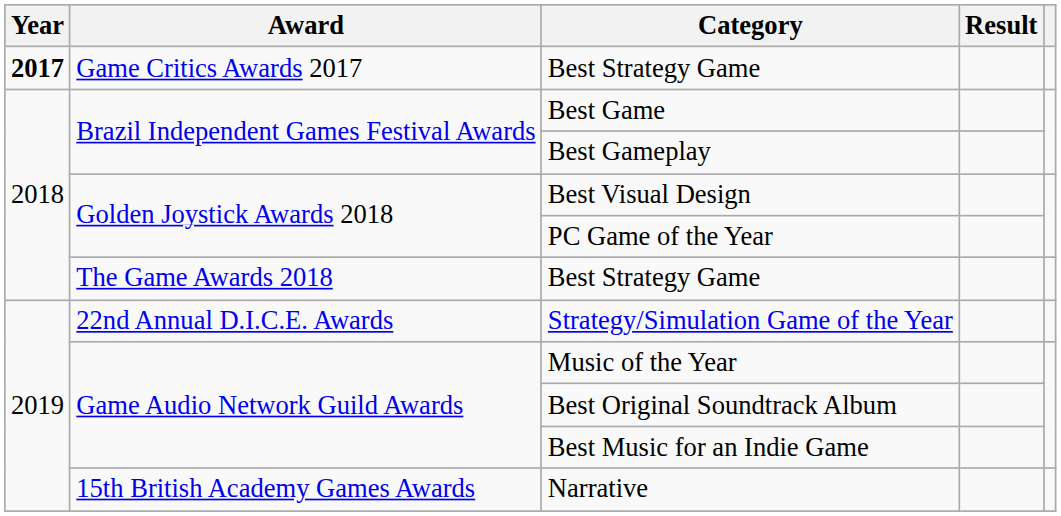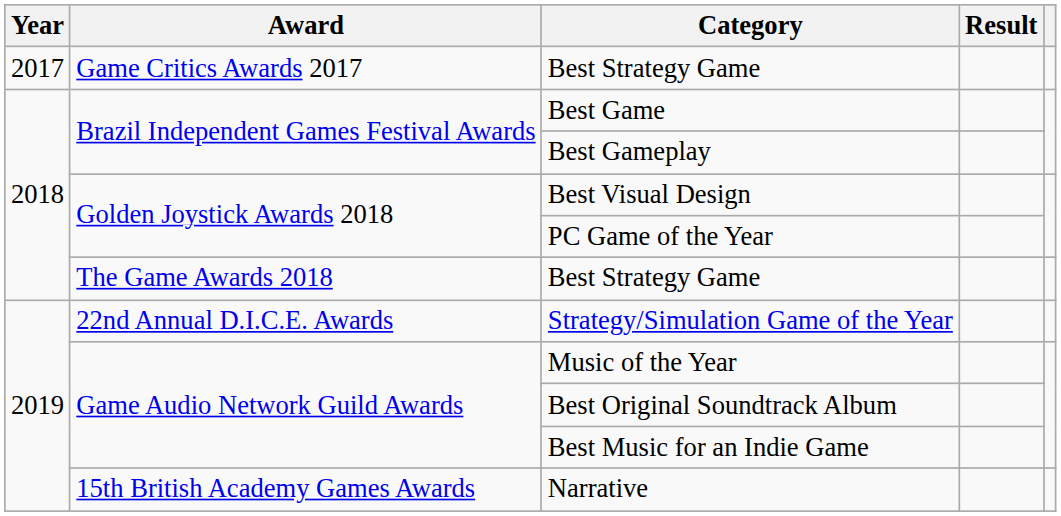(38, 67) bold -> (38, 67) normal
